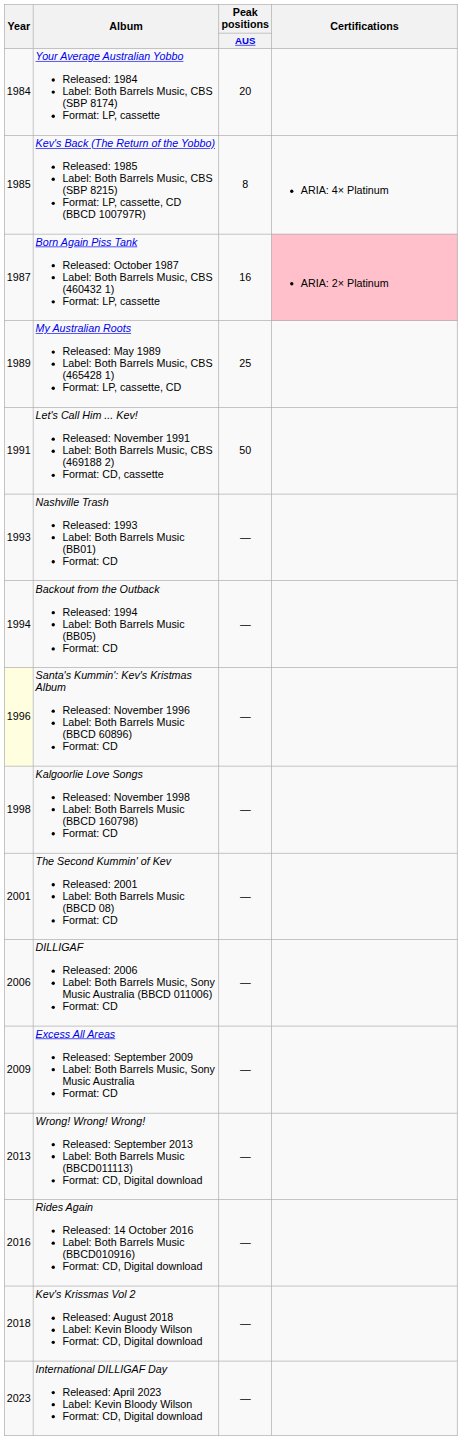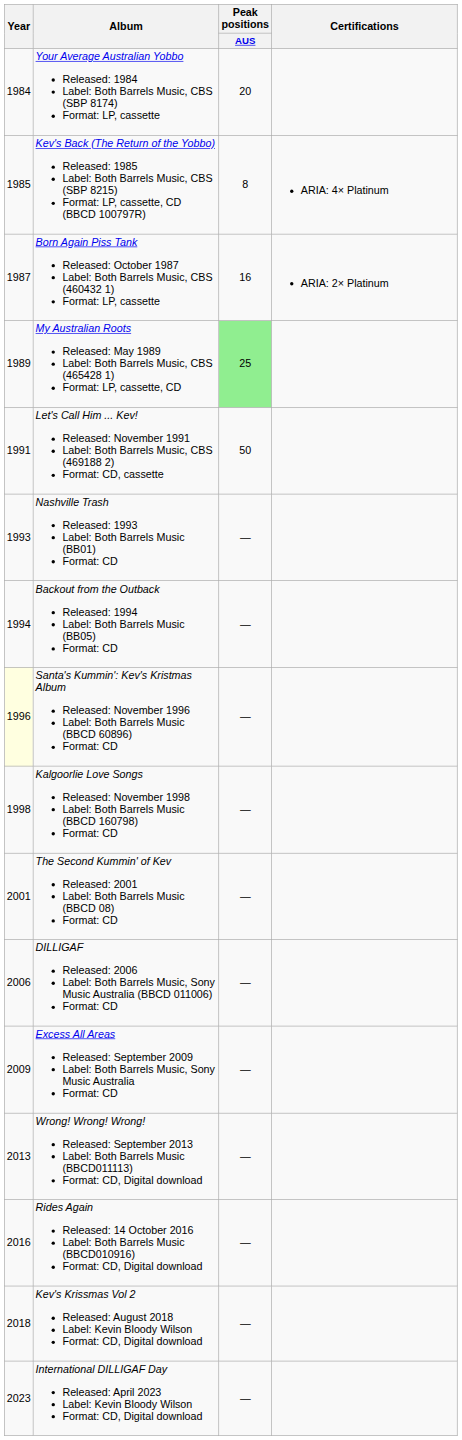(364, 283) pink background -> (364, 283) no background
(245, 364) no background -> (245, 364) lightgreen background
